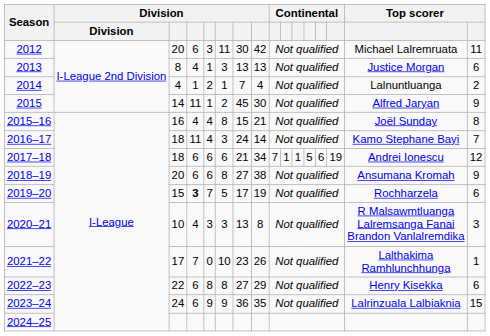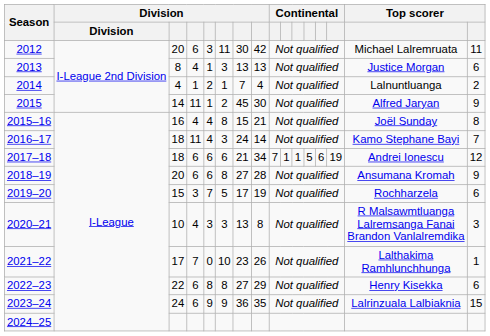(260, 175) 38 -> (260, 175) 28
(195, 193) bold -> (195, 193) normal
